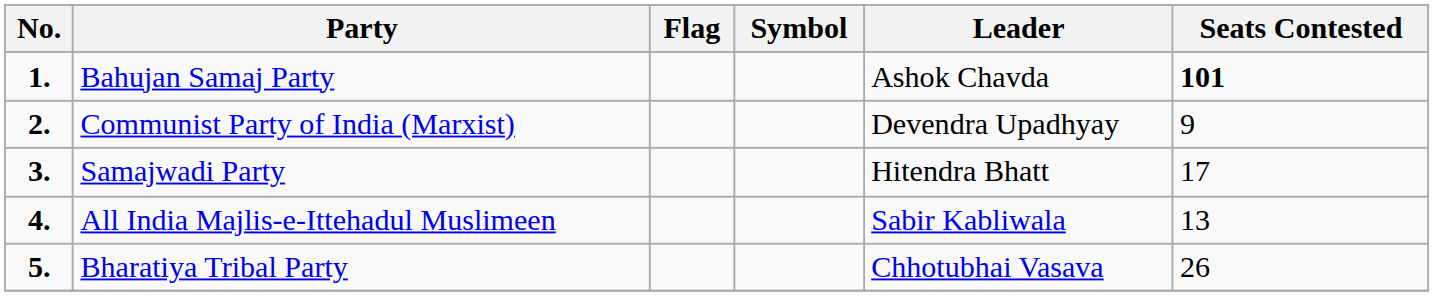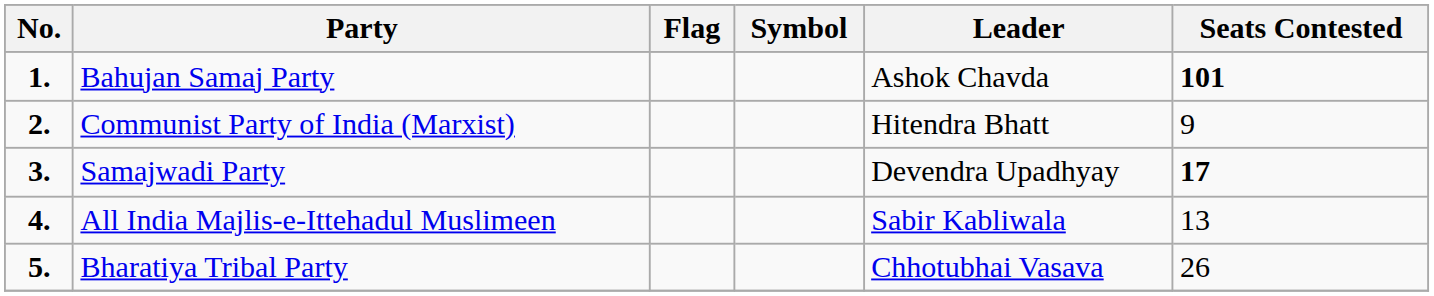(995, 123) Devendra Upadhyay -> (960, 123) Hitendra Bhatt
(960, 171) Hitendra Bhatt -> (995, 171) Devendra Upadhyay
(1195, 171) normal -> (1195, 171) bold
